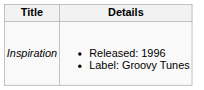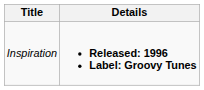(126, 59) normal -> (129, 59) bold
